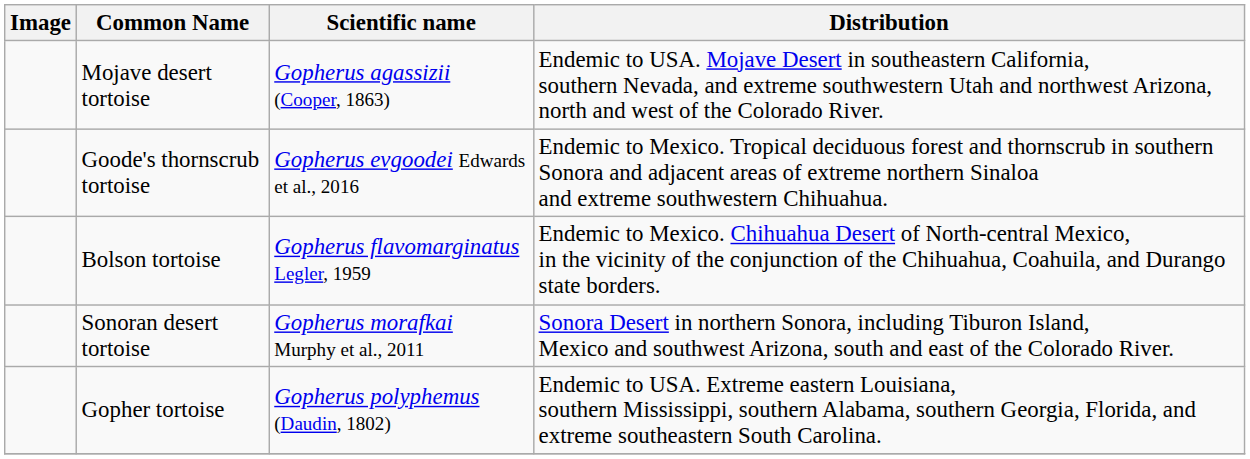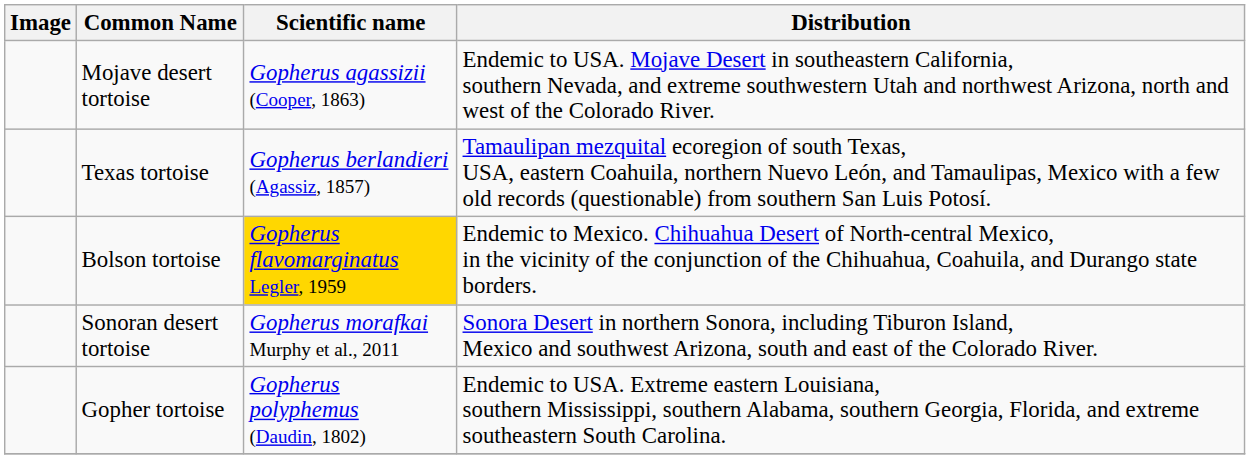+ row: (145, 172)
- row: (170, 172)
(397, 260) no background -> (324, 260) gold background
